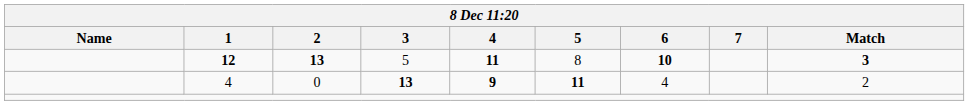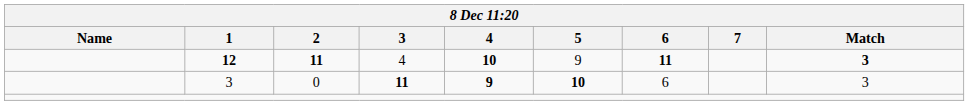(317, 60) 13 -> (316, 60) 11
(406, 60) 5 -> (402, 60) 4
(492, 60) 11 -> (489, 60) 10
(578, 60) 8 -> (578, 60) 9
(665, 60) 10 -> (665, 60) 11
(228, 82) 4 -> (229, 82) 3
(406, 82) 13 -> (402, 82) 11
(578, 82) 11 -> (578, 82) 10
(665, 82) 4 -> (665, 82) 6
(866, 82) 2 -> (865, 82) 3
